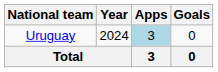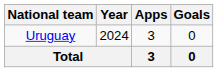(151, 35) lightblue background -> (151, 35) no background
